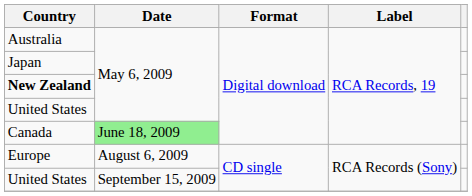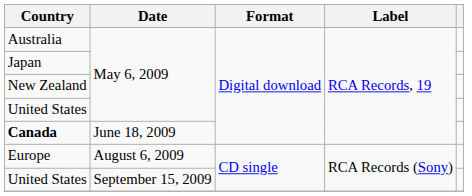(49, 86) bold -> (47, 86) normal
(30, 132) normal -> (32, 132) bold
(139, 132) lightgreen background -> (135, 132) no background
